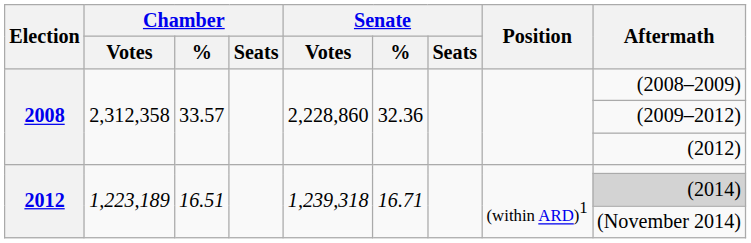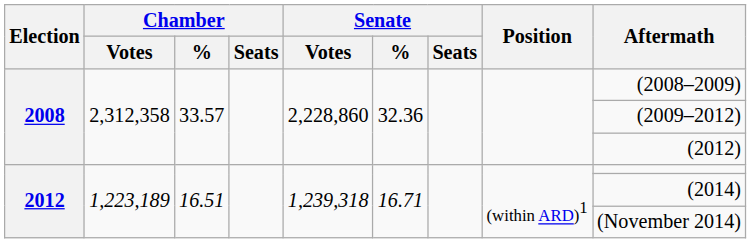(714, 189) lightgrey background -> (714, 189) no background
